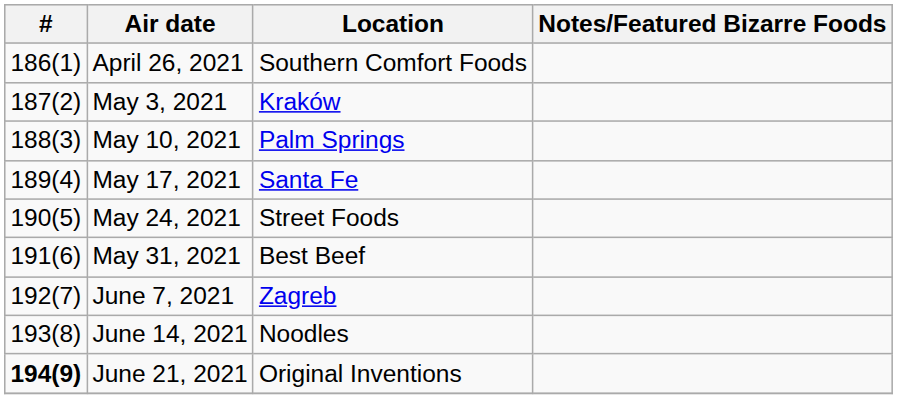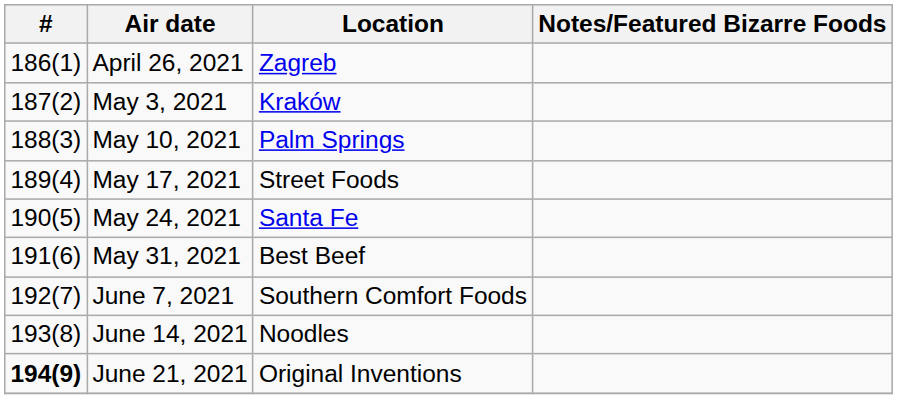(393, 62) Southern Comfort Foods -> (298, 62) Zagreb
(309, 179) Santa Fe -> (329, 179) Street Foods
(329, 218) Street Foods -> (309, 218) Santa Fe
(298, 295) Zagreb -> (393, 295) Southern Comfort Foods
